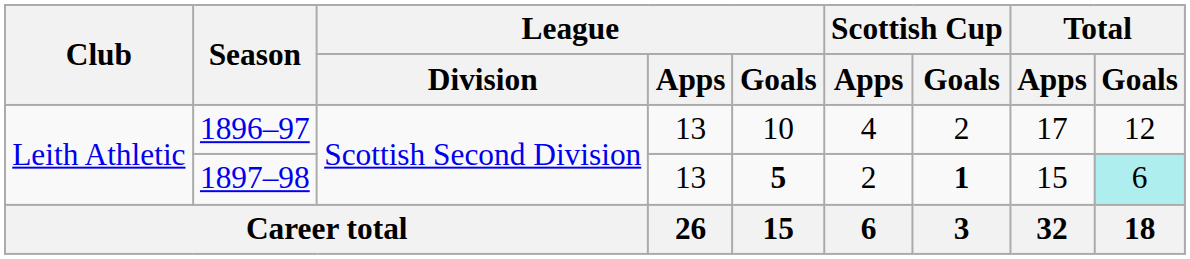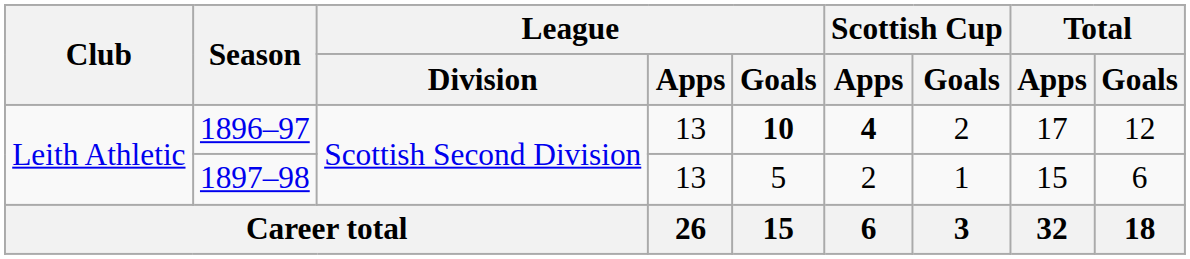(778, 128) normal -> (778, 128) bold
(869, 128) normal -> (869, 128) bold
(778, 178) bold -> (778, 178) normal
(962, 178) bold -> (962, 178) normal
(1140, 178) paleturquoise background -> (1140, 178) no background
